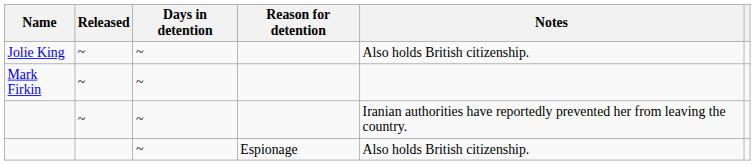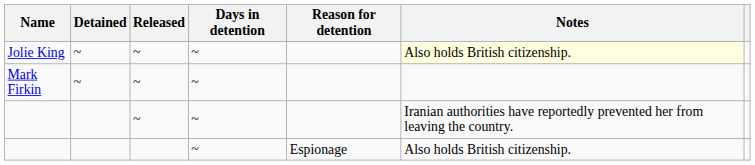+ column: (100, 23)
(446, 52) no background -> (488, 52) lightyellow background
